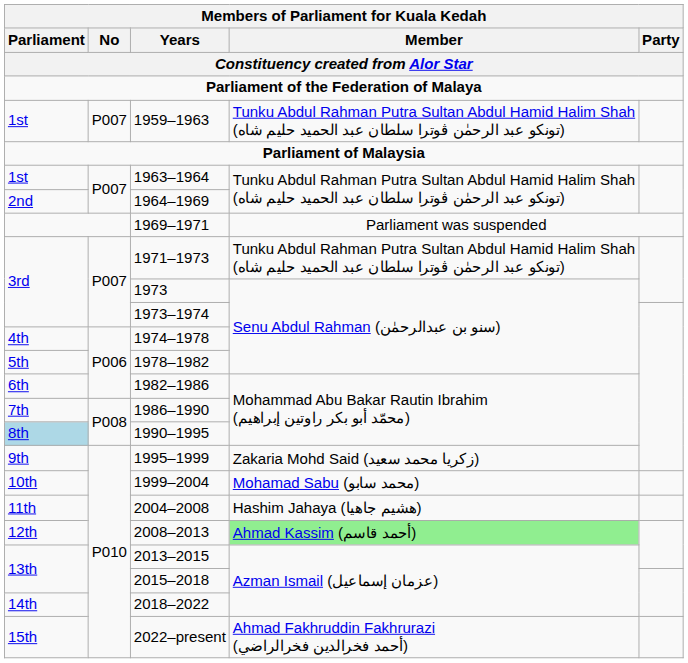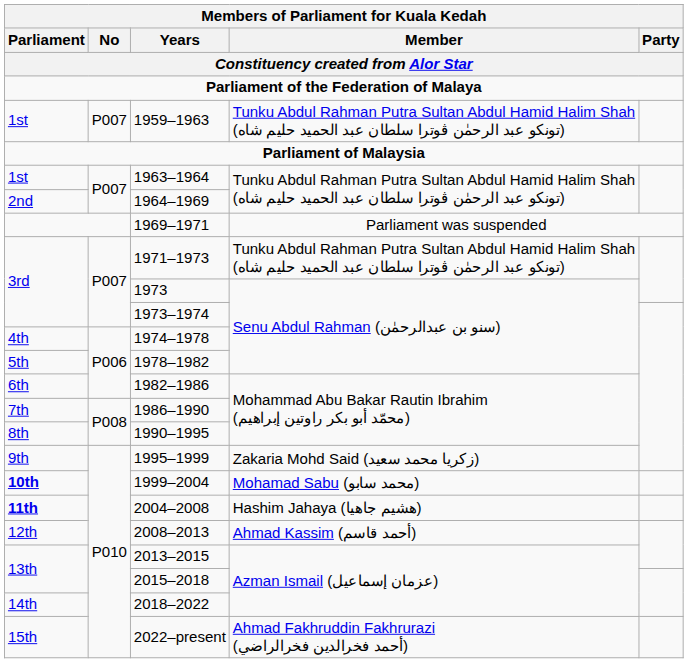(18, 433) lightblue background -> (18, 433) no background
(23, 482) normal -> (23, 482) bold
(22, 507) normal -> (23, 507) bold
(324, 532) lightgreen background -> (324, 532) no background
